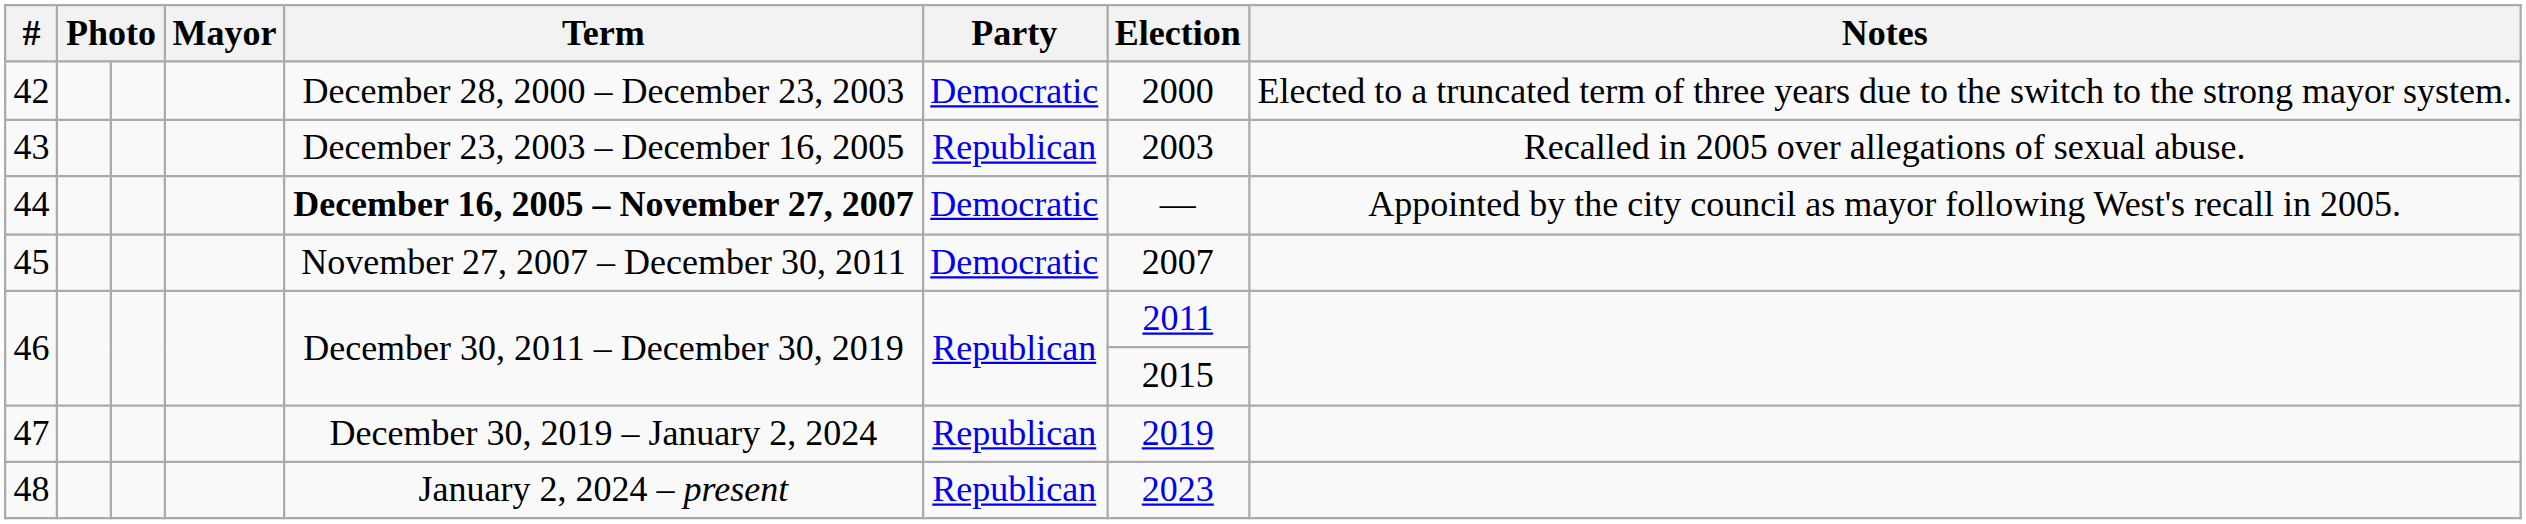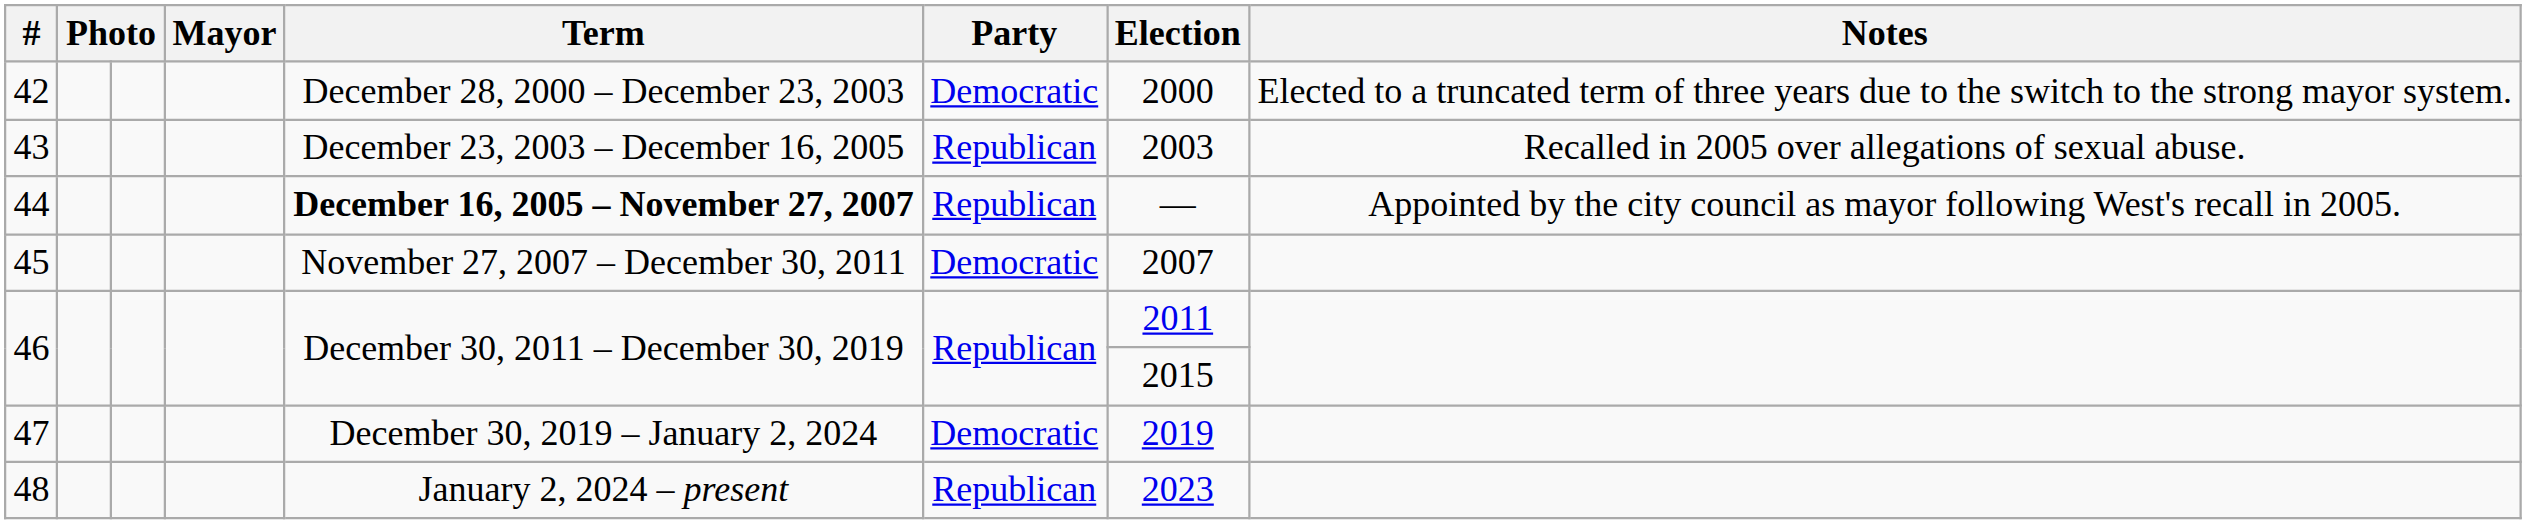(1014, 204) Democratic -> (1014, 204) Republican
(1014, 432) Republican -> (1014, 432) Democratic
